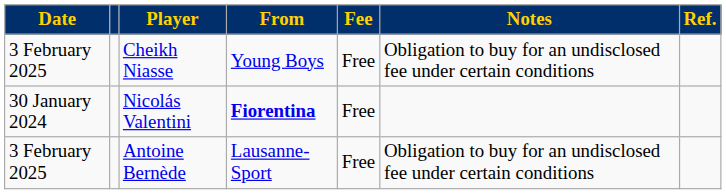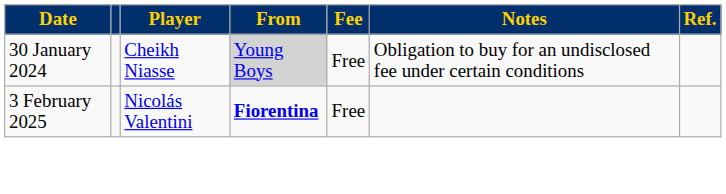(50, 60) 3 February 2025 -> (50, 60) 30 January 2024
(277, 60) no background -> (259, 60) lightgrey background
(50, 111) 30 January 2024 -> (50, 111) 3 February 2025
- row: (154, 162)
